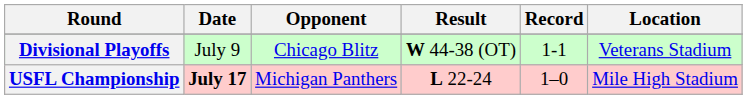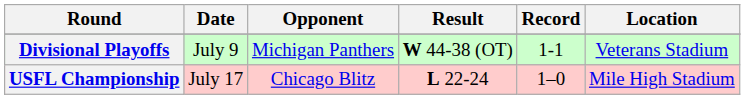(326, 49) Chicago Blitz -> (323, 49) Michigan Panthers
(217, 79) bold -> (216, 79) normal
(326, 79) Michigan Panthers -> (323, 79) Chicago Blitz
